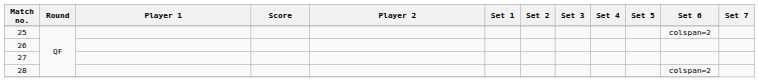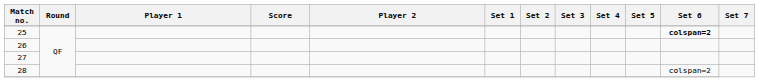(690, 32) normal -> (690, 32) bold
